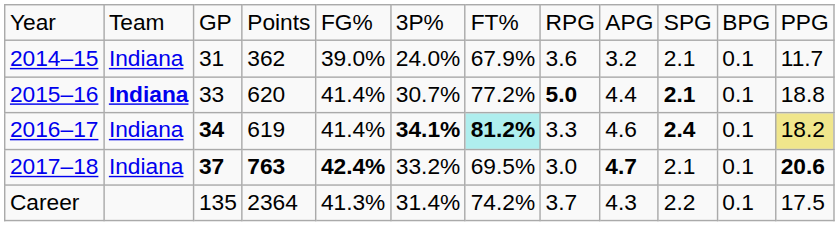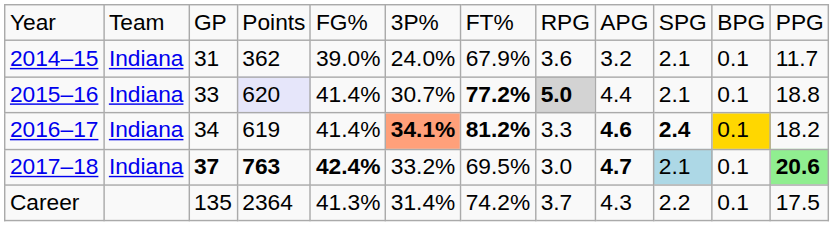(149, 94) bold -> (146, 94) normal
(266, 94) no background -> (261, 94) lavender background
(503, 94) normal -> (498, 94) bold
(561, 94) no background -> (556, 94) lightgrey background
(680, 94) bold -> (675, 94) normal
(212, 130) bold -> (207, 130) normal
(428, 130) no background -> (423, 130) lightsalmon background
(503, 130) paleturquoise background -> (498, 130) no background
(621, 130) normal -> (616, 130) bold
(738, 130) no background -> (733, 130) gold background
(803, 130) khaki background -> (798, 130) no background
(680, 166) no background -> (675, 166) lightblue background
(803, 166) no background -> (798, 166) lightgreen background
